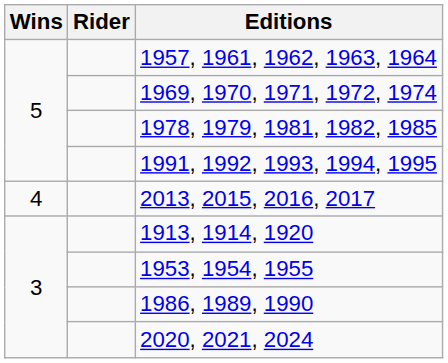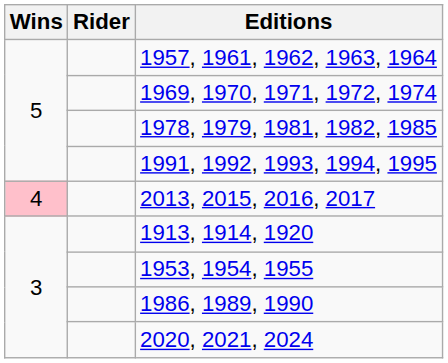(36, 198) no background -> (36, 198) pink background
